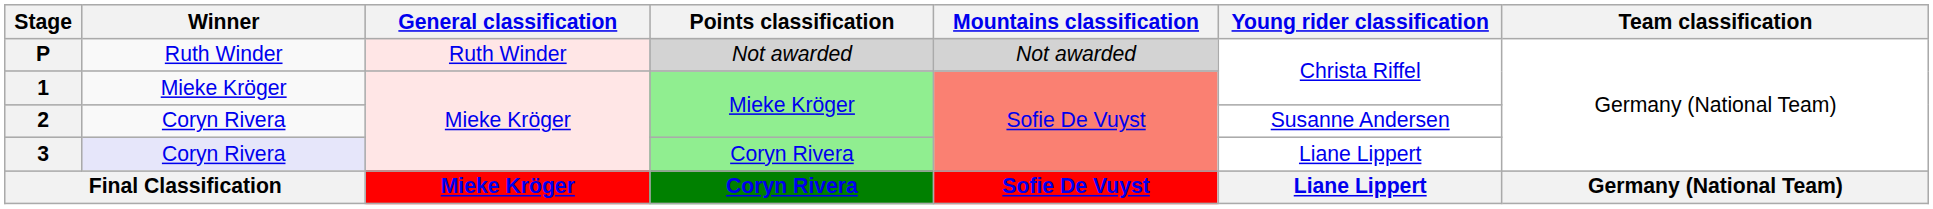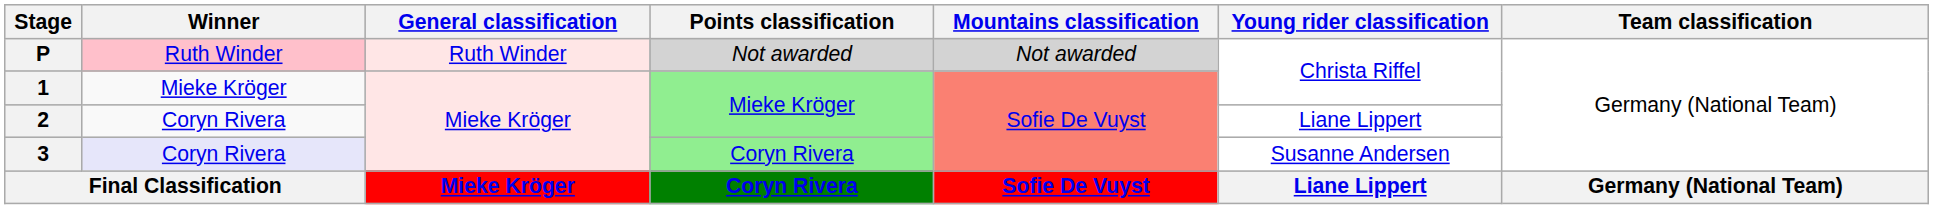(224, 54) no background -> (224, 54) pink background
(1360, 120) Susanne Andersen -> (1360, 120) Liane Lippert
(1360, 154) Liane Lippert -> (1360, 154) Susanne Andersen
